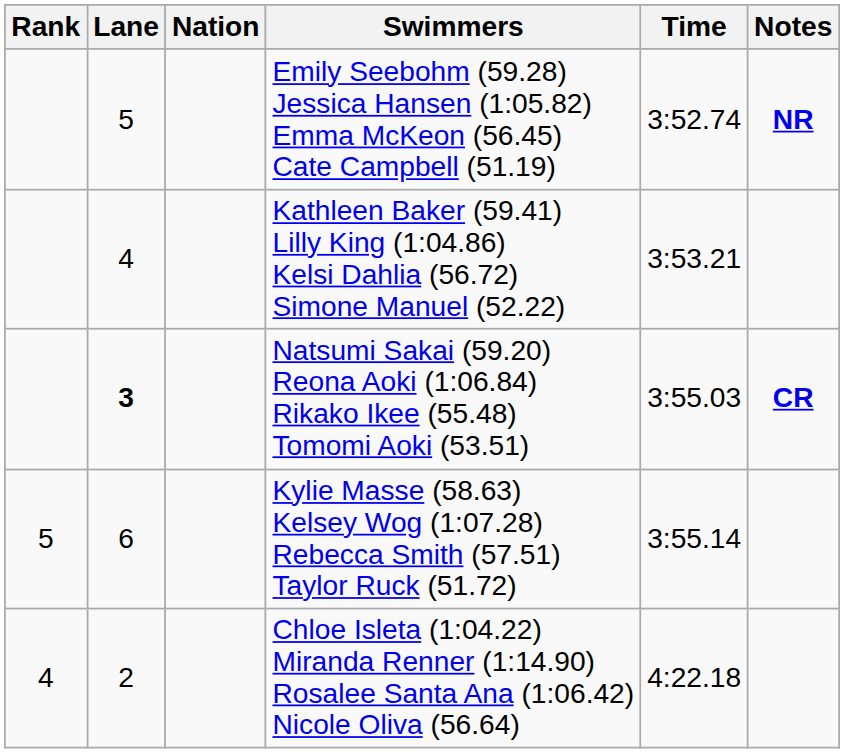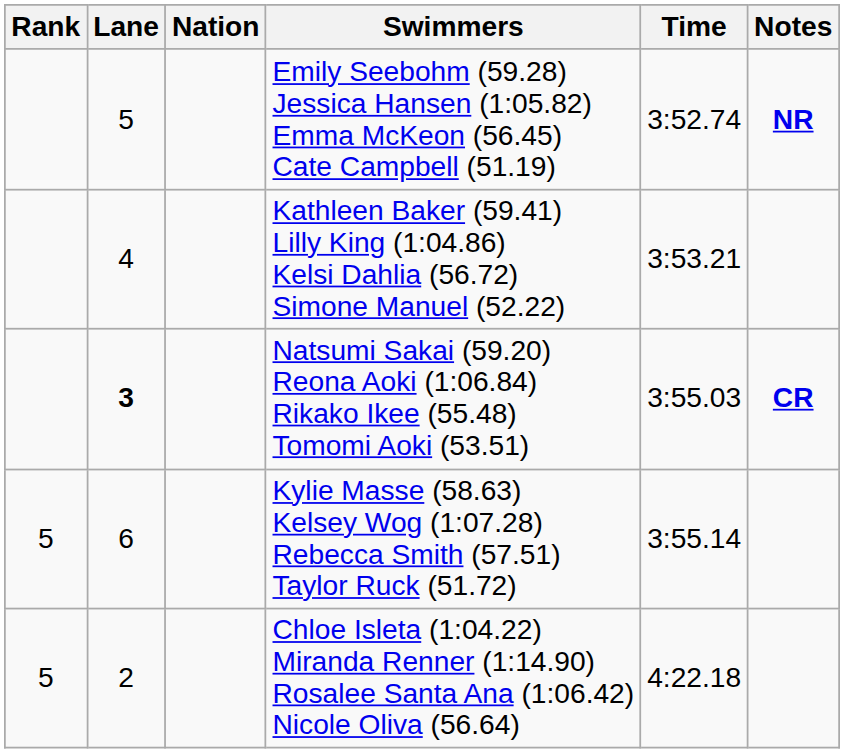(46, 677) 4 -> (46, 677) 5
